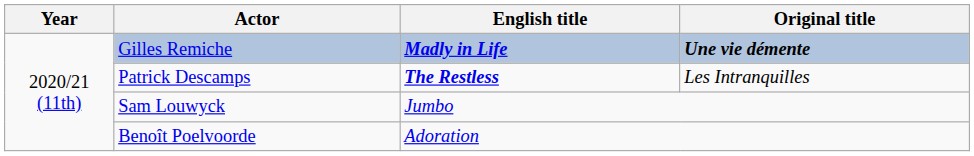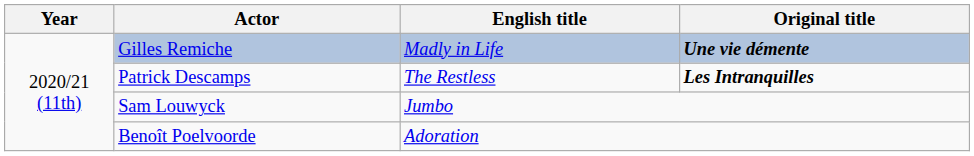(456, 48) bold -> (454, 48) normal
(452, 77) bold -> (450, 77) normal
(747, 77) normal -> (749, 77) bold
